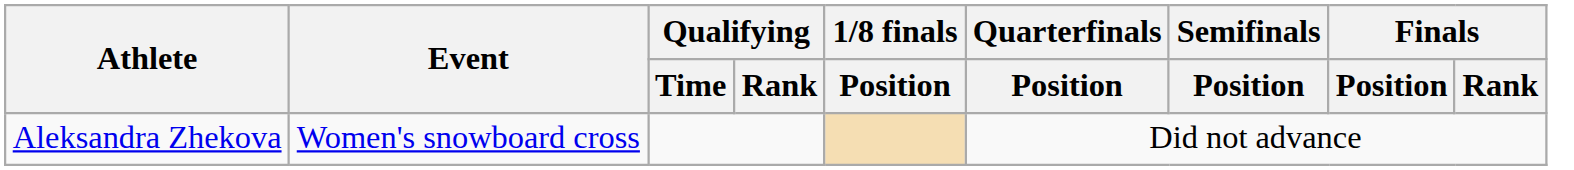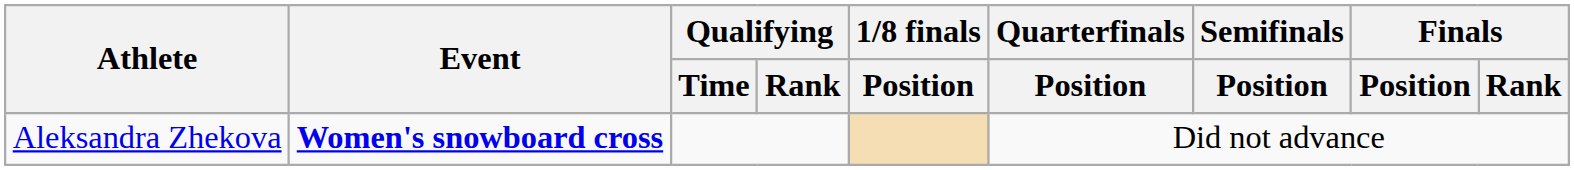(468, 138) normal -> (480, 138) bold
